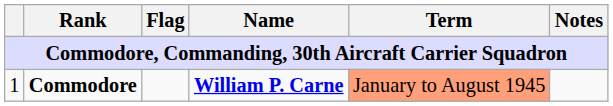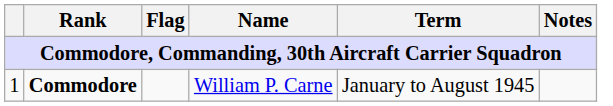(269, 85) bold -> (263, 85) normal
(449, 85) lightsalmon background -> (438, 85) no background
